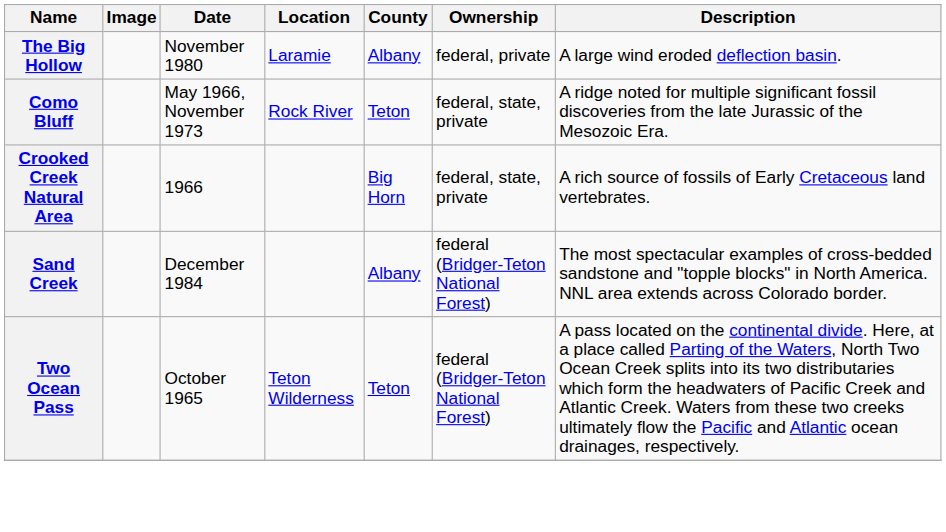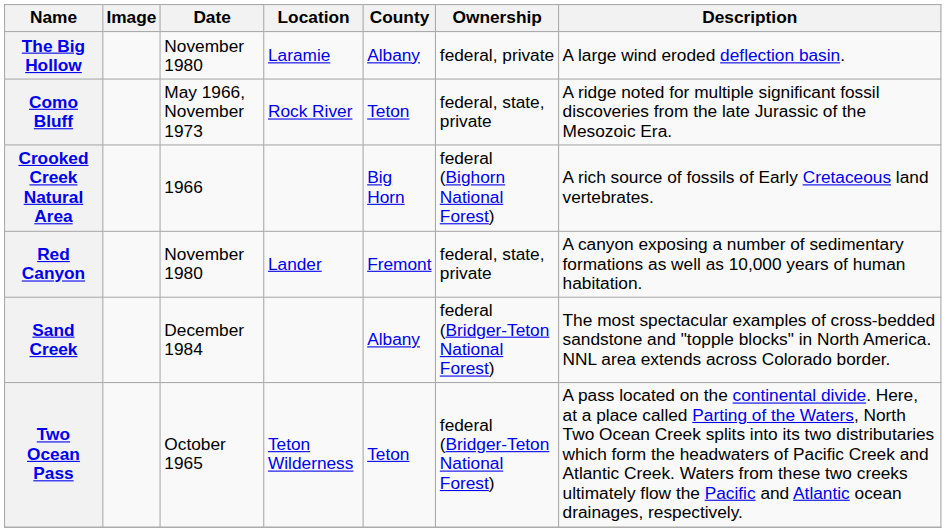(488, 187) federal, state, private -> (472, 187) federal (Bighorn National Forest)
+ row: (53, 263)
